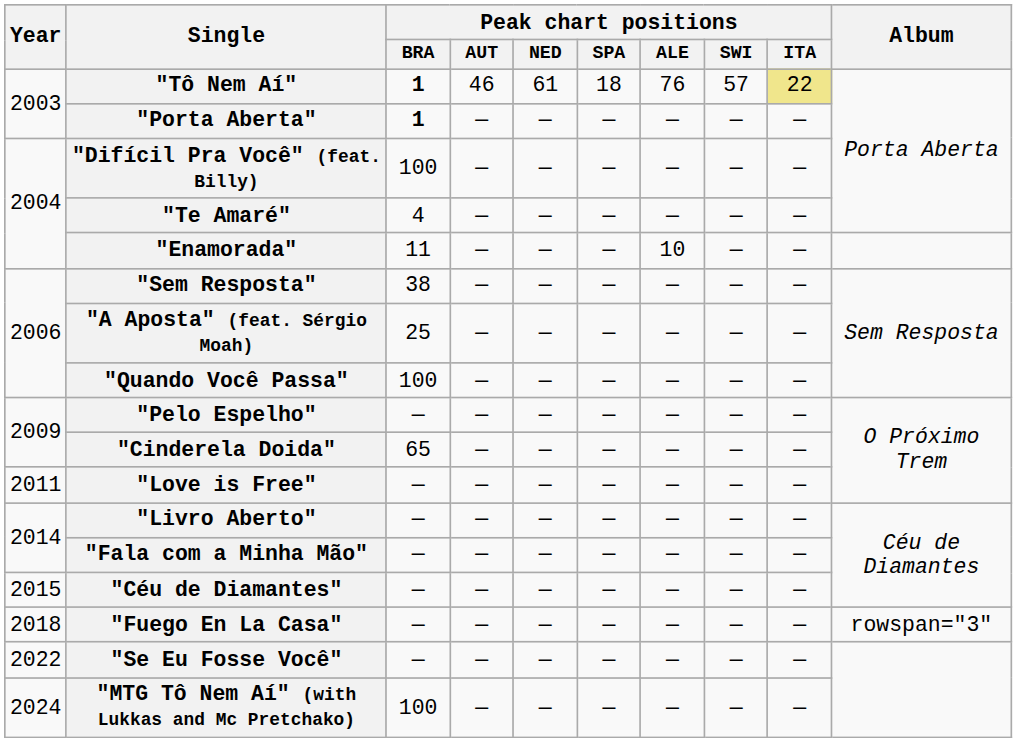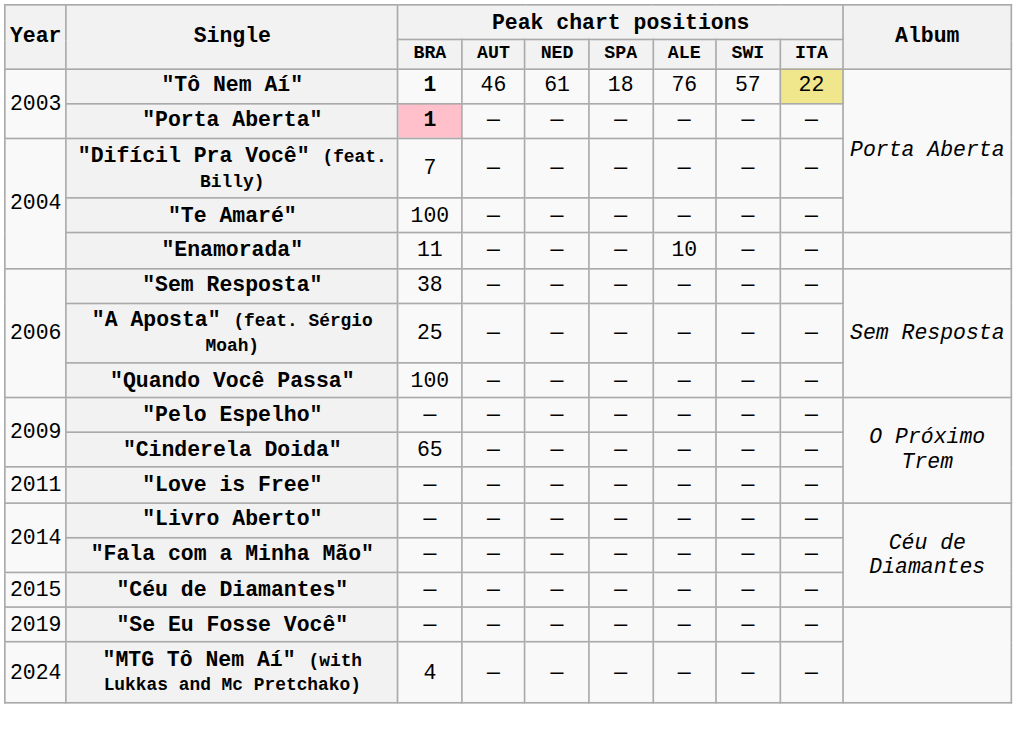(418, 121) no background -> (430, 121) pink background
(418, 168) 100 -> (430, 168) 7
(418, 216) 4 -> (430, 216) 100
- row: (226, 625)
(36, 660) 2022 -> (36, 625) 2019
(418, 707) 100 -> (430, 672) 4
